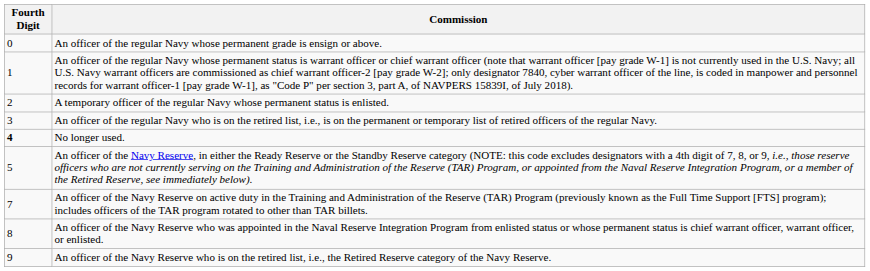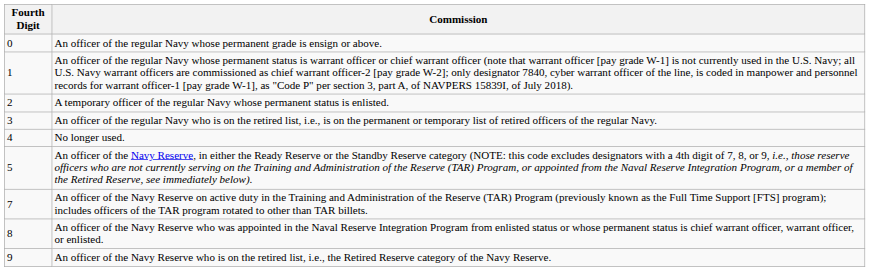(10, 138) bold -> (10, 138) normal
